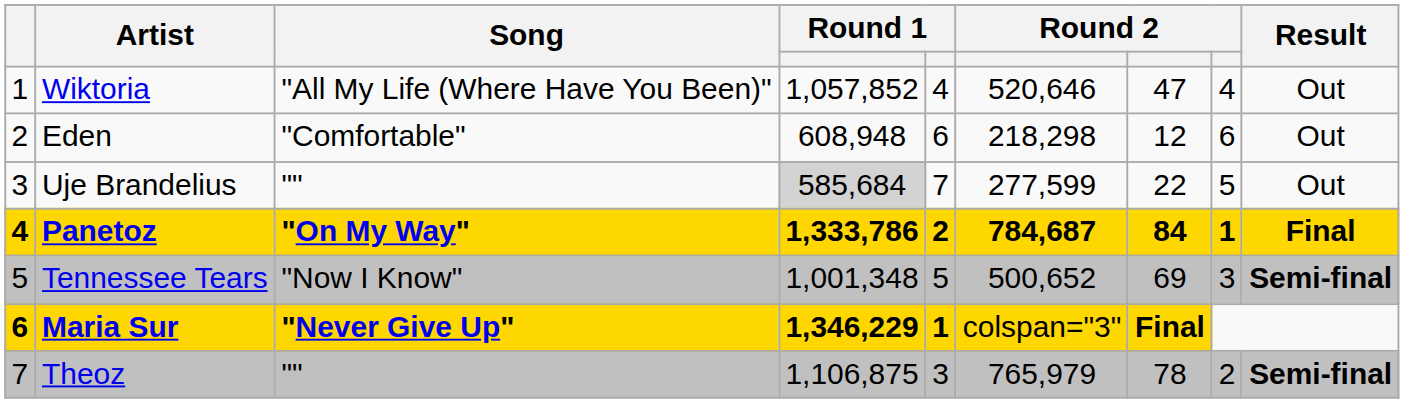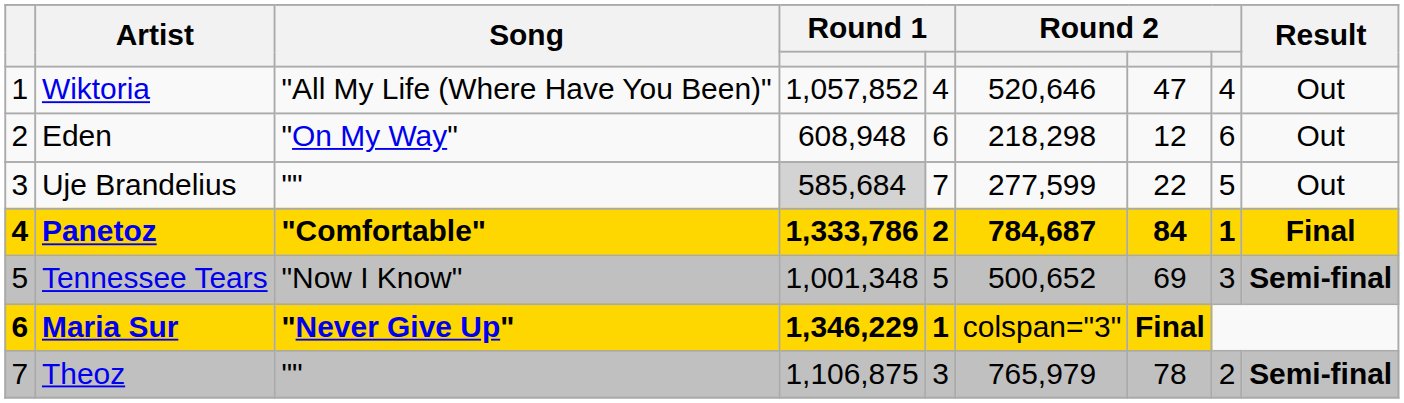(374, 136) "Comfortable" -> (370, 136) "On My Way"
(376, 231) "On My Way" -> (384, 231) "Comfortable"
